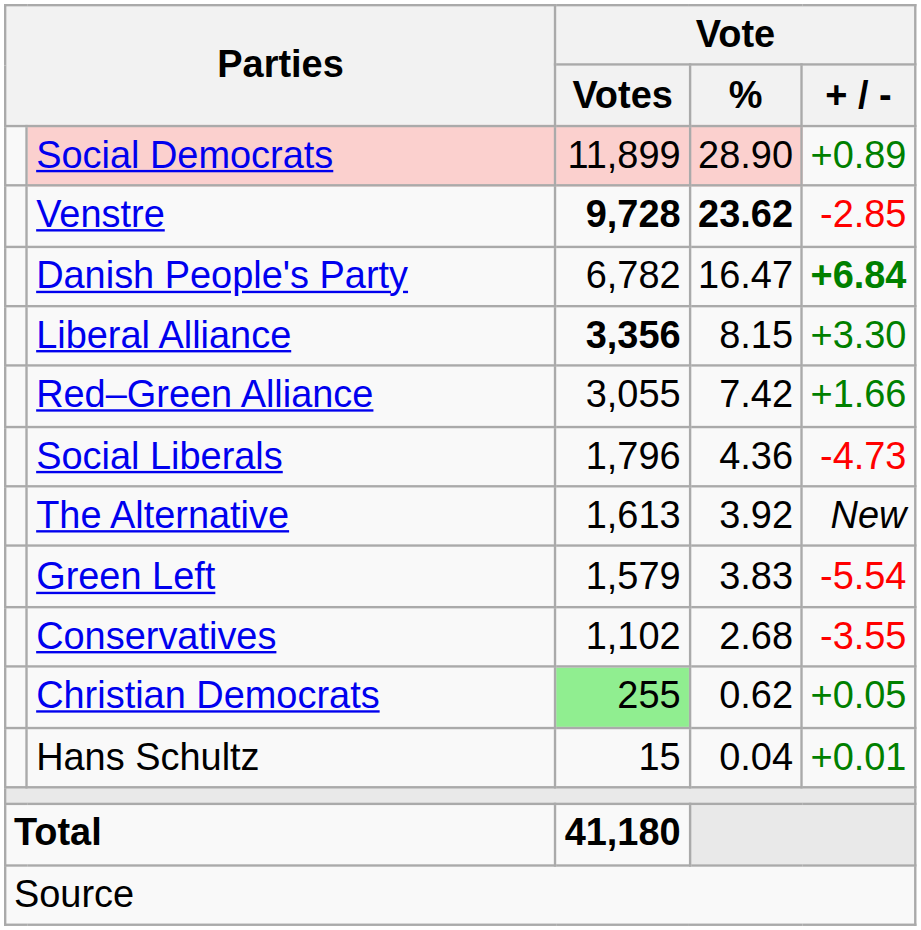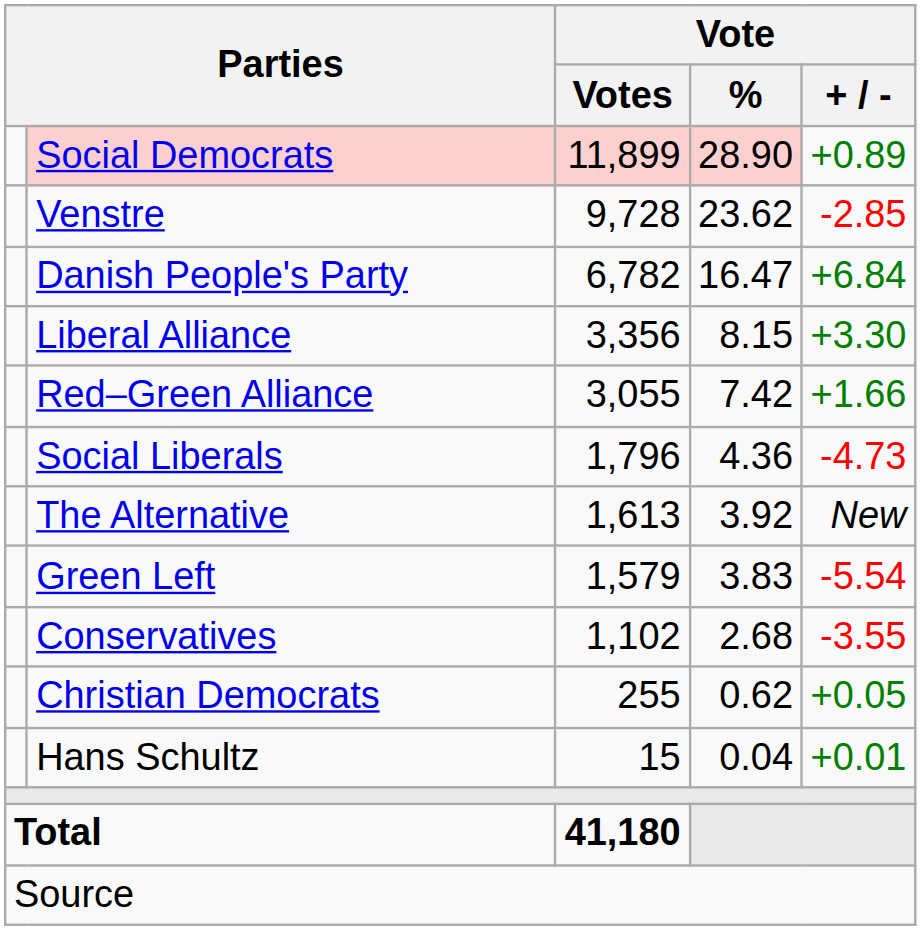(633, 214) bold -> (633, 214) normal
(746, 214) bold -> (746, 214) normal
(858, 275) bold -> (858, 275) normal
(633, 335) bold -> (633, 335) normal
(649, 696) lightgreen background -> (649, 696) no background
